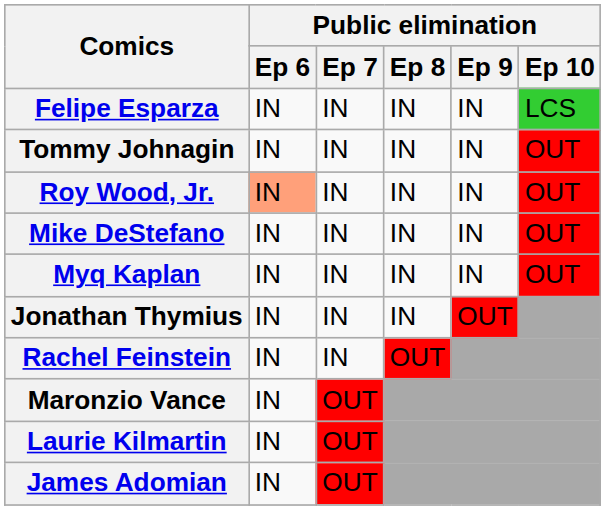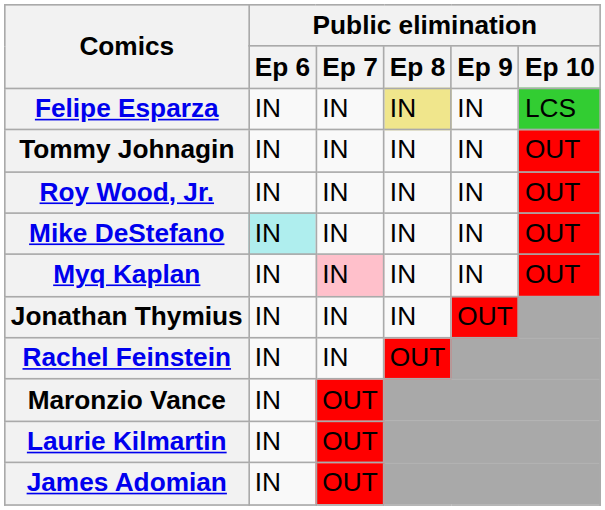(403, 108) no background -> (403, 108) khaki background
(268, 191) lightsalmon background -> (268, 191) no background
(268, 233) no background -> (268, 233) paleturquoise background
(335, 274) no background -> (335, 274) pink background
